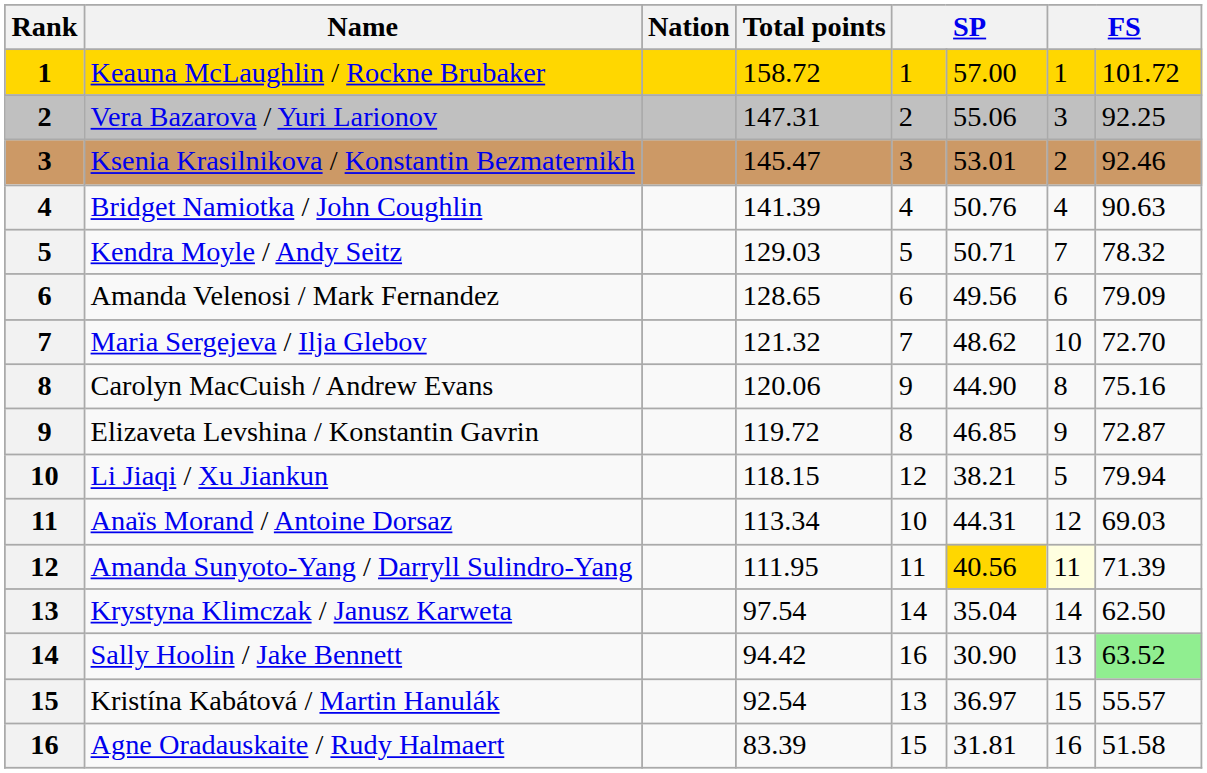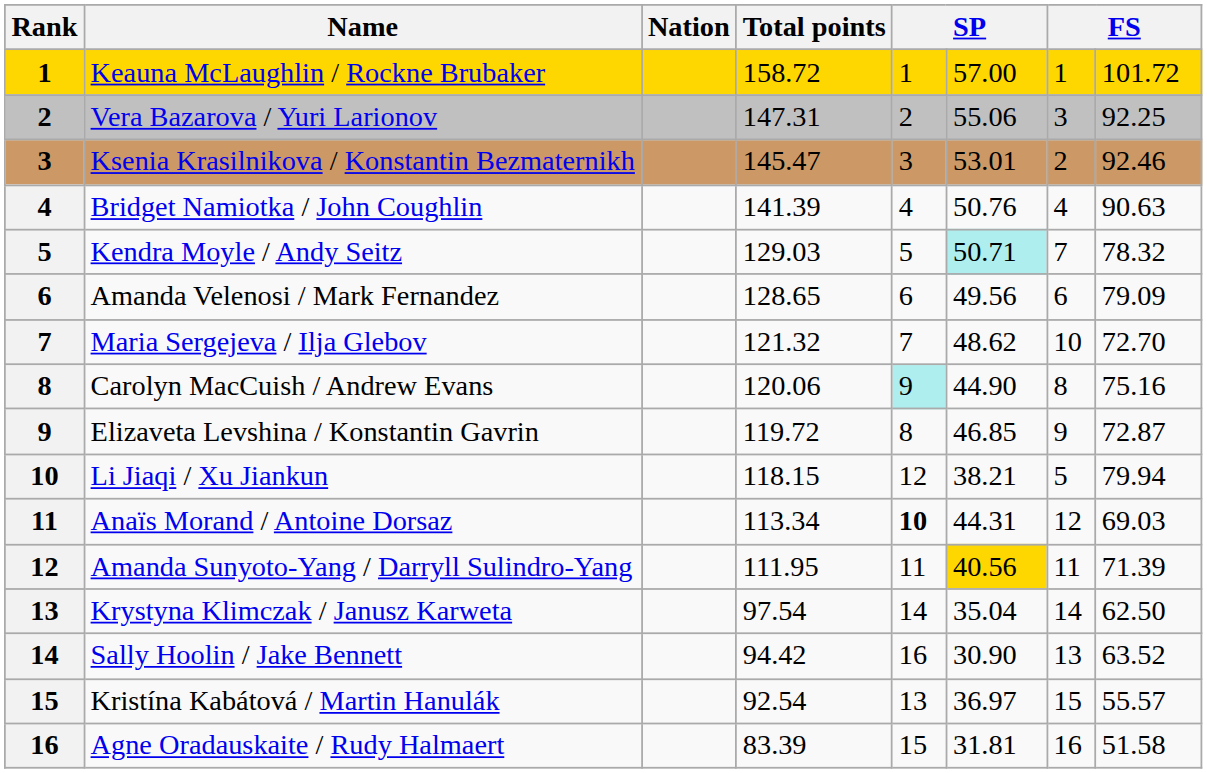(985, 251) no background -> (985, 251) paleturquoise background
(906, 386) no background -> (906, 386) paleturquoise background
(913, 521) normal -> (913, 521) bold
(1067, 565) lightyellow background -> (1067, 565) no background
(1134, 655) lightgreen background -> (1134, 655) no background
